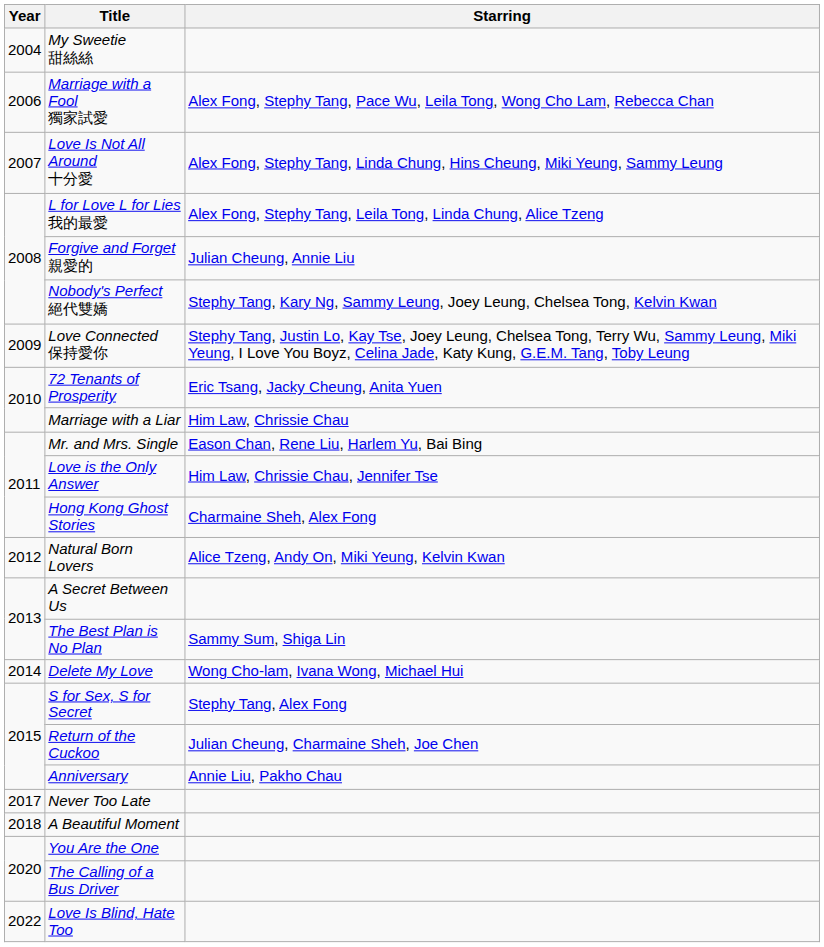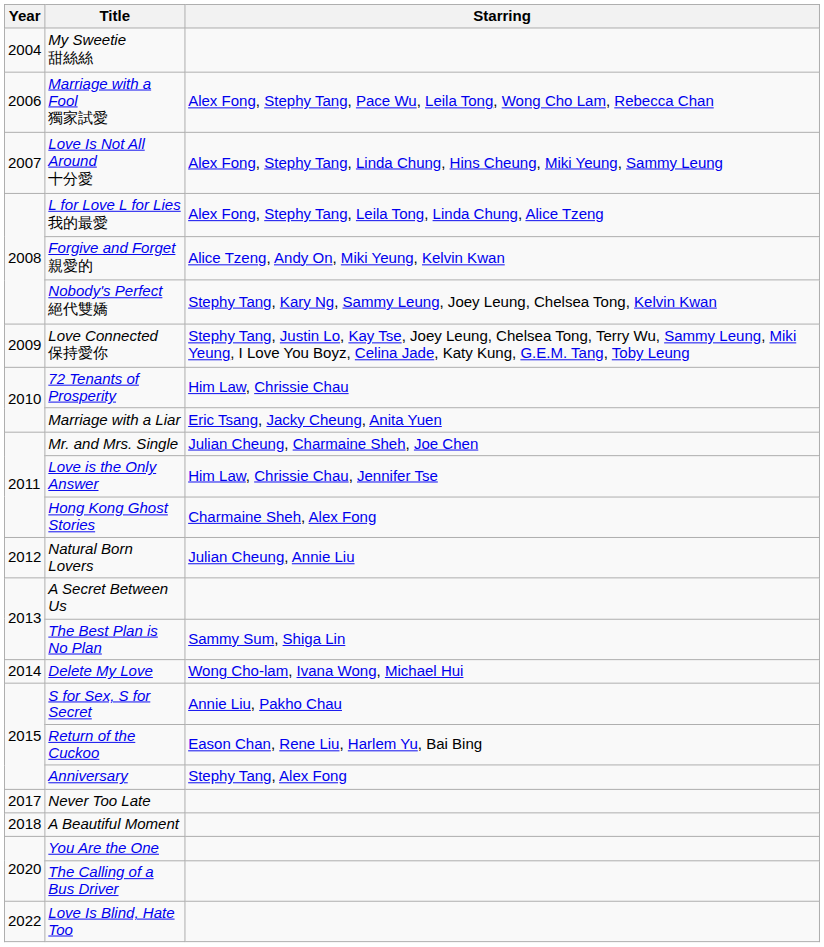(271, 258) Julian Cheung, Annie Liu -> (346, 258) Alice Tzeng, Andy On, Miki Yeung, Kelvin Kwan
(315, 387) Eric Tsang, Jacky Cheung, Anita Yuen -> (268, 387) Him Law, Chrissie Chau
(268, 420) Him Law, Chrissie Chau -> (315, 420) Eric Tsang, Jacky Cheung, Anita Yuen
(335, 443) Eason Chan, Rene Liu, Harlem Yu, Bai Bing -> (333, 443) Julian Cheung, Charmaine Sheh, Joe Chen
(346, 557) Alice Tzeng, Andy On, Miki Yeung, Kelvin Kwan -> (271, 557) Julian Cheung, Annie Liu
(267, 703) Stephy Tang, Alex Fong -> (265, 703) Annie Liu, Pakho Chau
(333, 744) Julian Cheung, Charmaine Sheh, Joe Chen -> (335, 744) Eason Chan, Rene Liu, Harlem Yu, Bai Bing
(265, 777) Annie Liu, Pakho Chau -> (267, 777) Stephy Tang, Alex Fong
